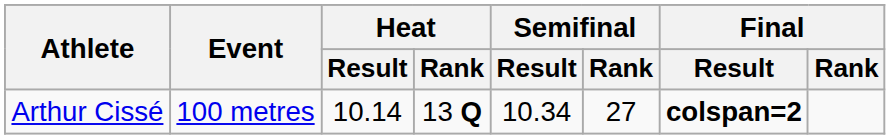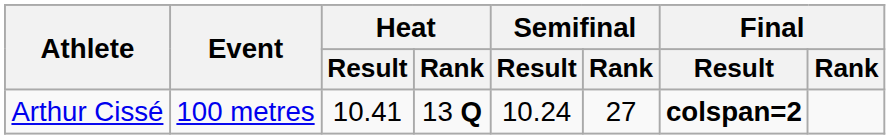(367, 112) 10.14 -> (367, 112) 10.41
(537, 112) 10.34 -> (537, 112) 10.24
